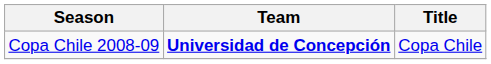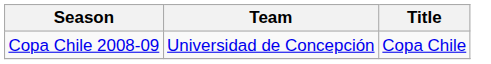(279, 44) bold -> (271, 44) normal
